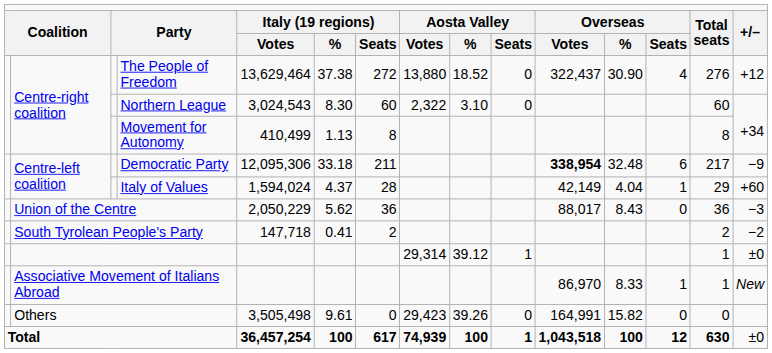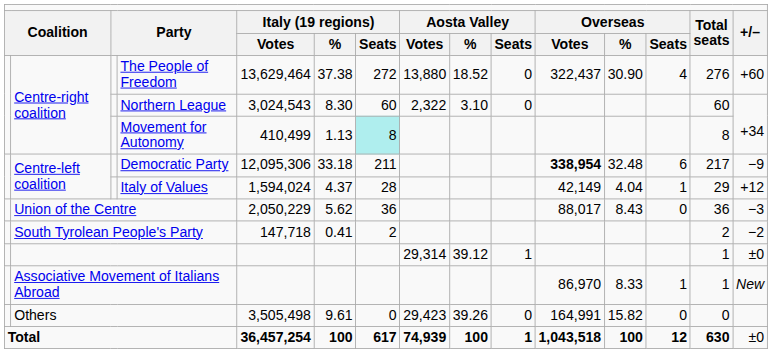(752, 74) +12 -> (752, 74) +60
(393, 135) no background -> (393, 135) paleturquoise background
(752, 187) +60 -> (752, 187) +12
